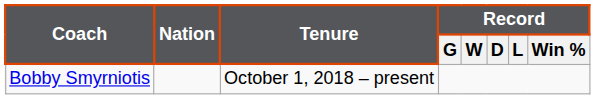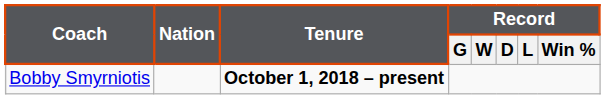(329, 79) normal -> (334, 79) bold
